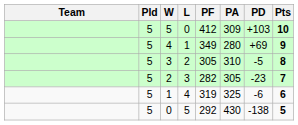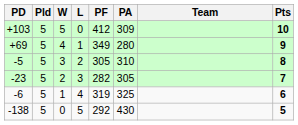columns swapped: (72, 12) <-> (258, 12)
